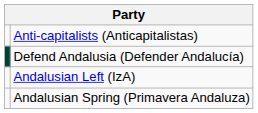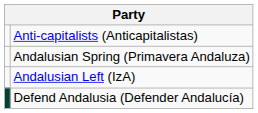rows swapped: (132, 98) <-> (129, 56)
